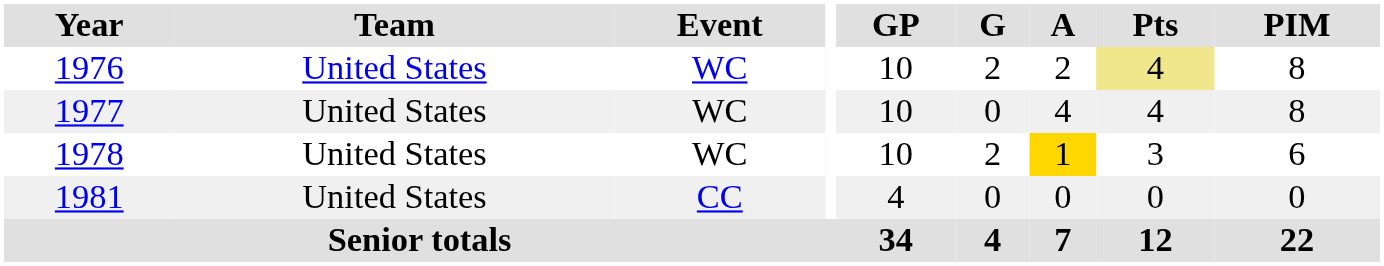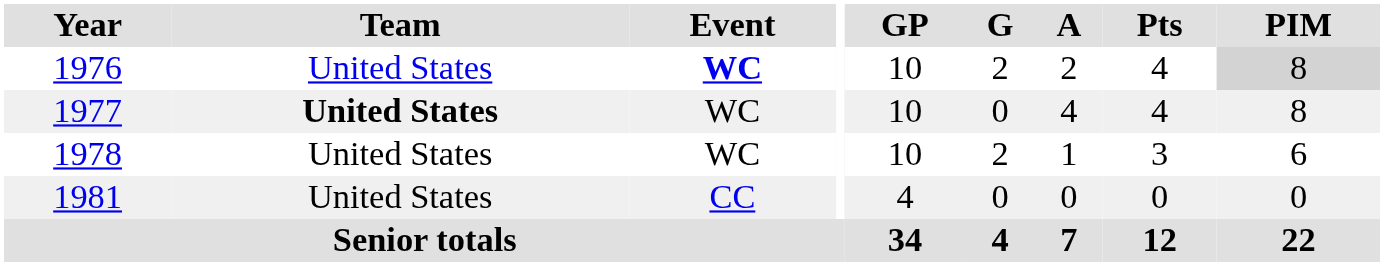(720, 67) normal -> (732, 67) bold
(1155, 67) khaki background -> (1160, 67) no background
(1297, 67) no background -> (1299, 67) lightgrey background
(394, 110) normal -> (400, 110) bold
(1063, 153) gold background -> (1069, 153) no background
